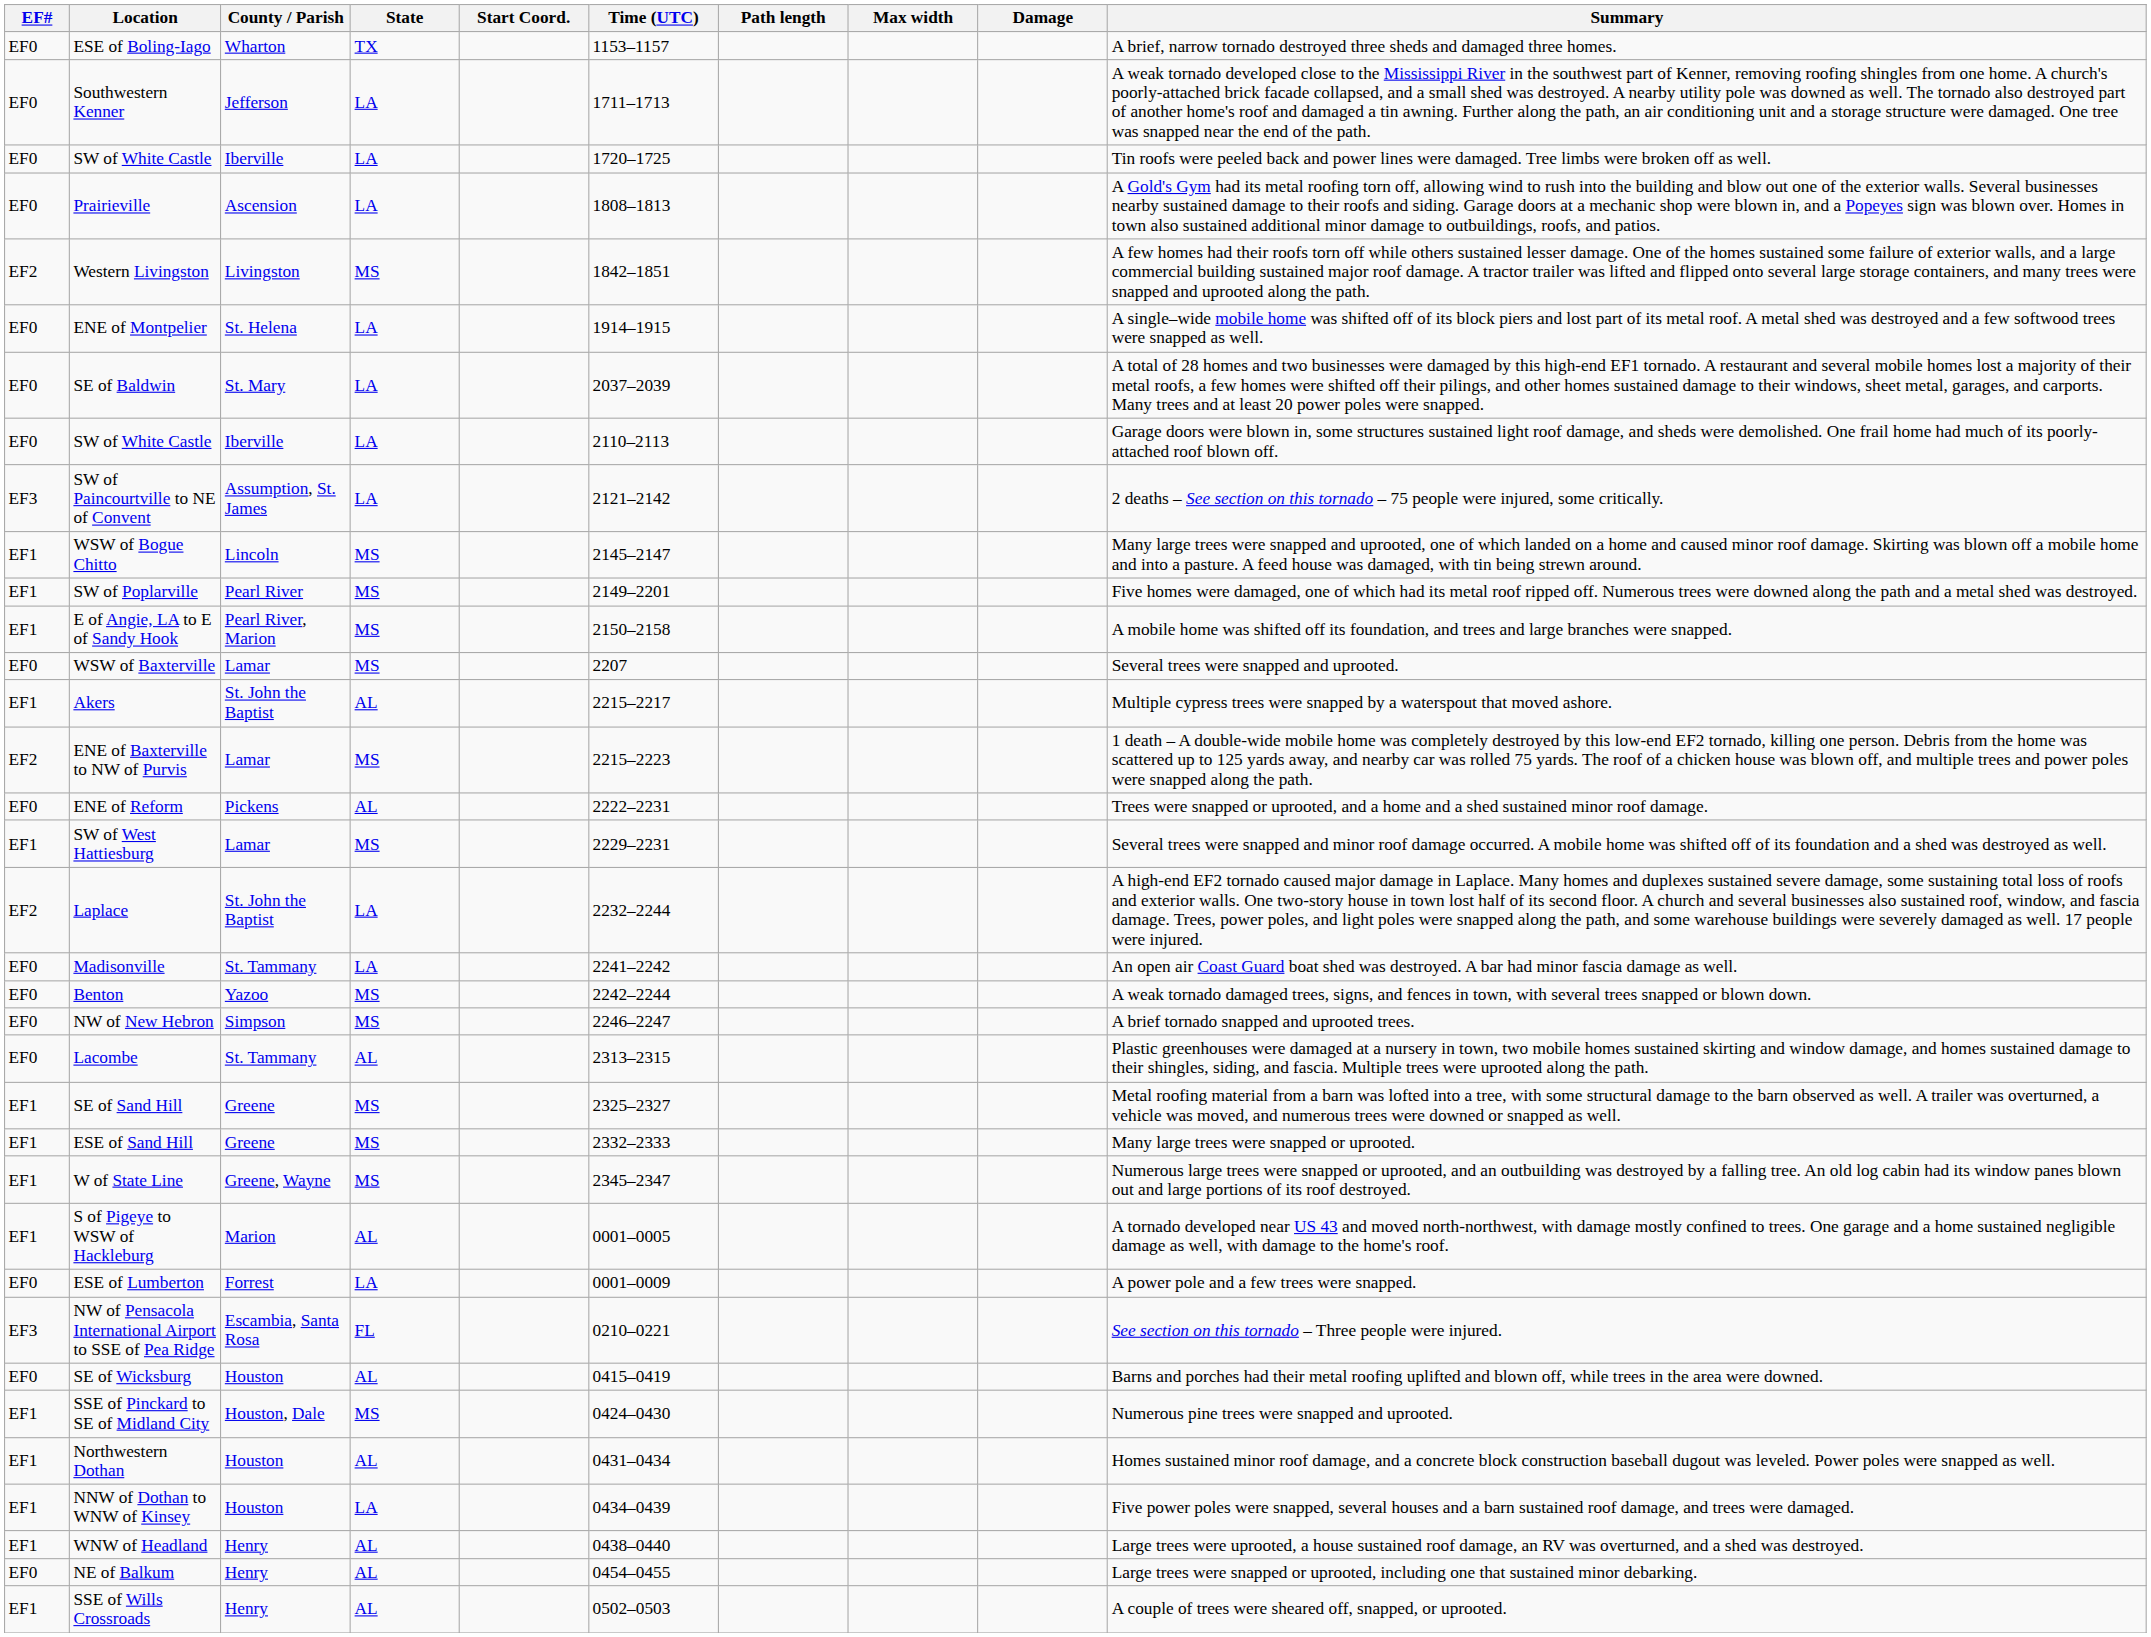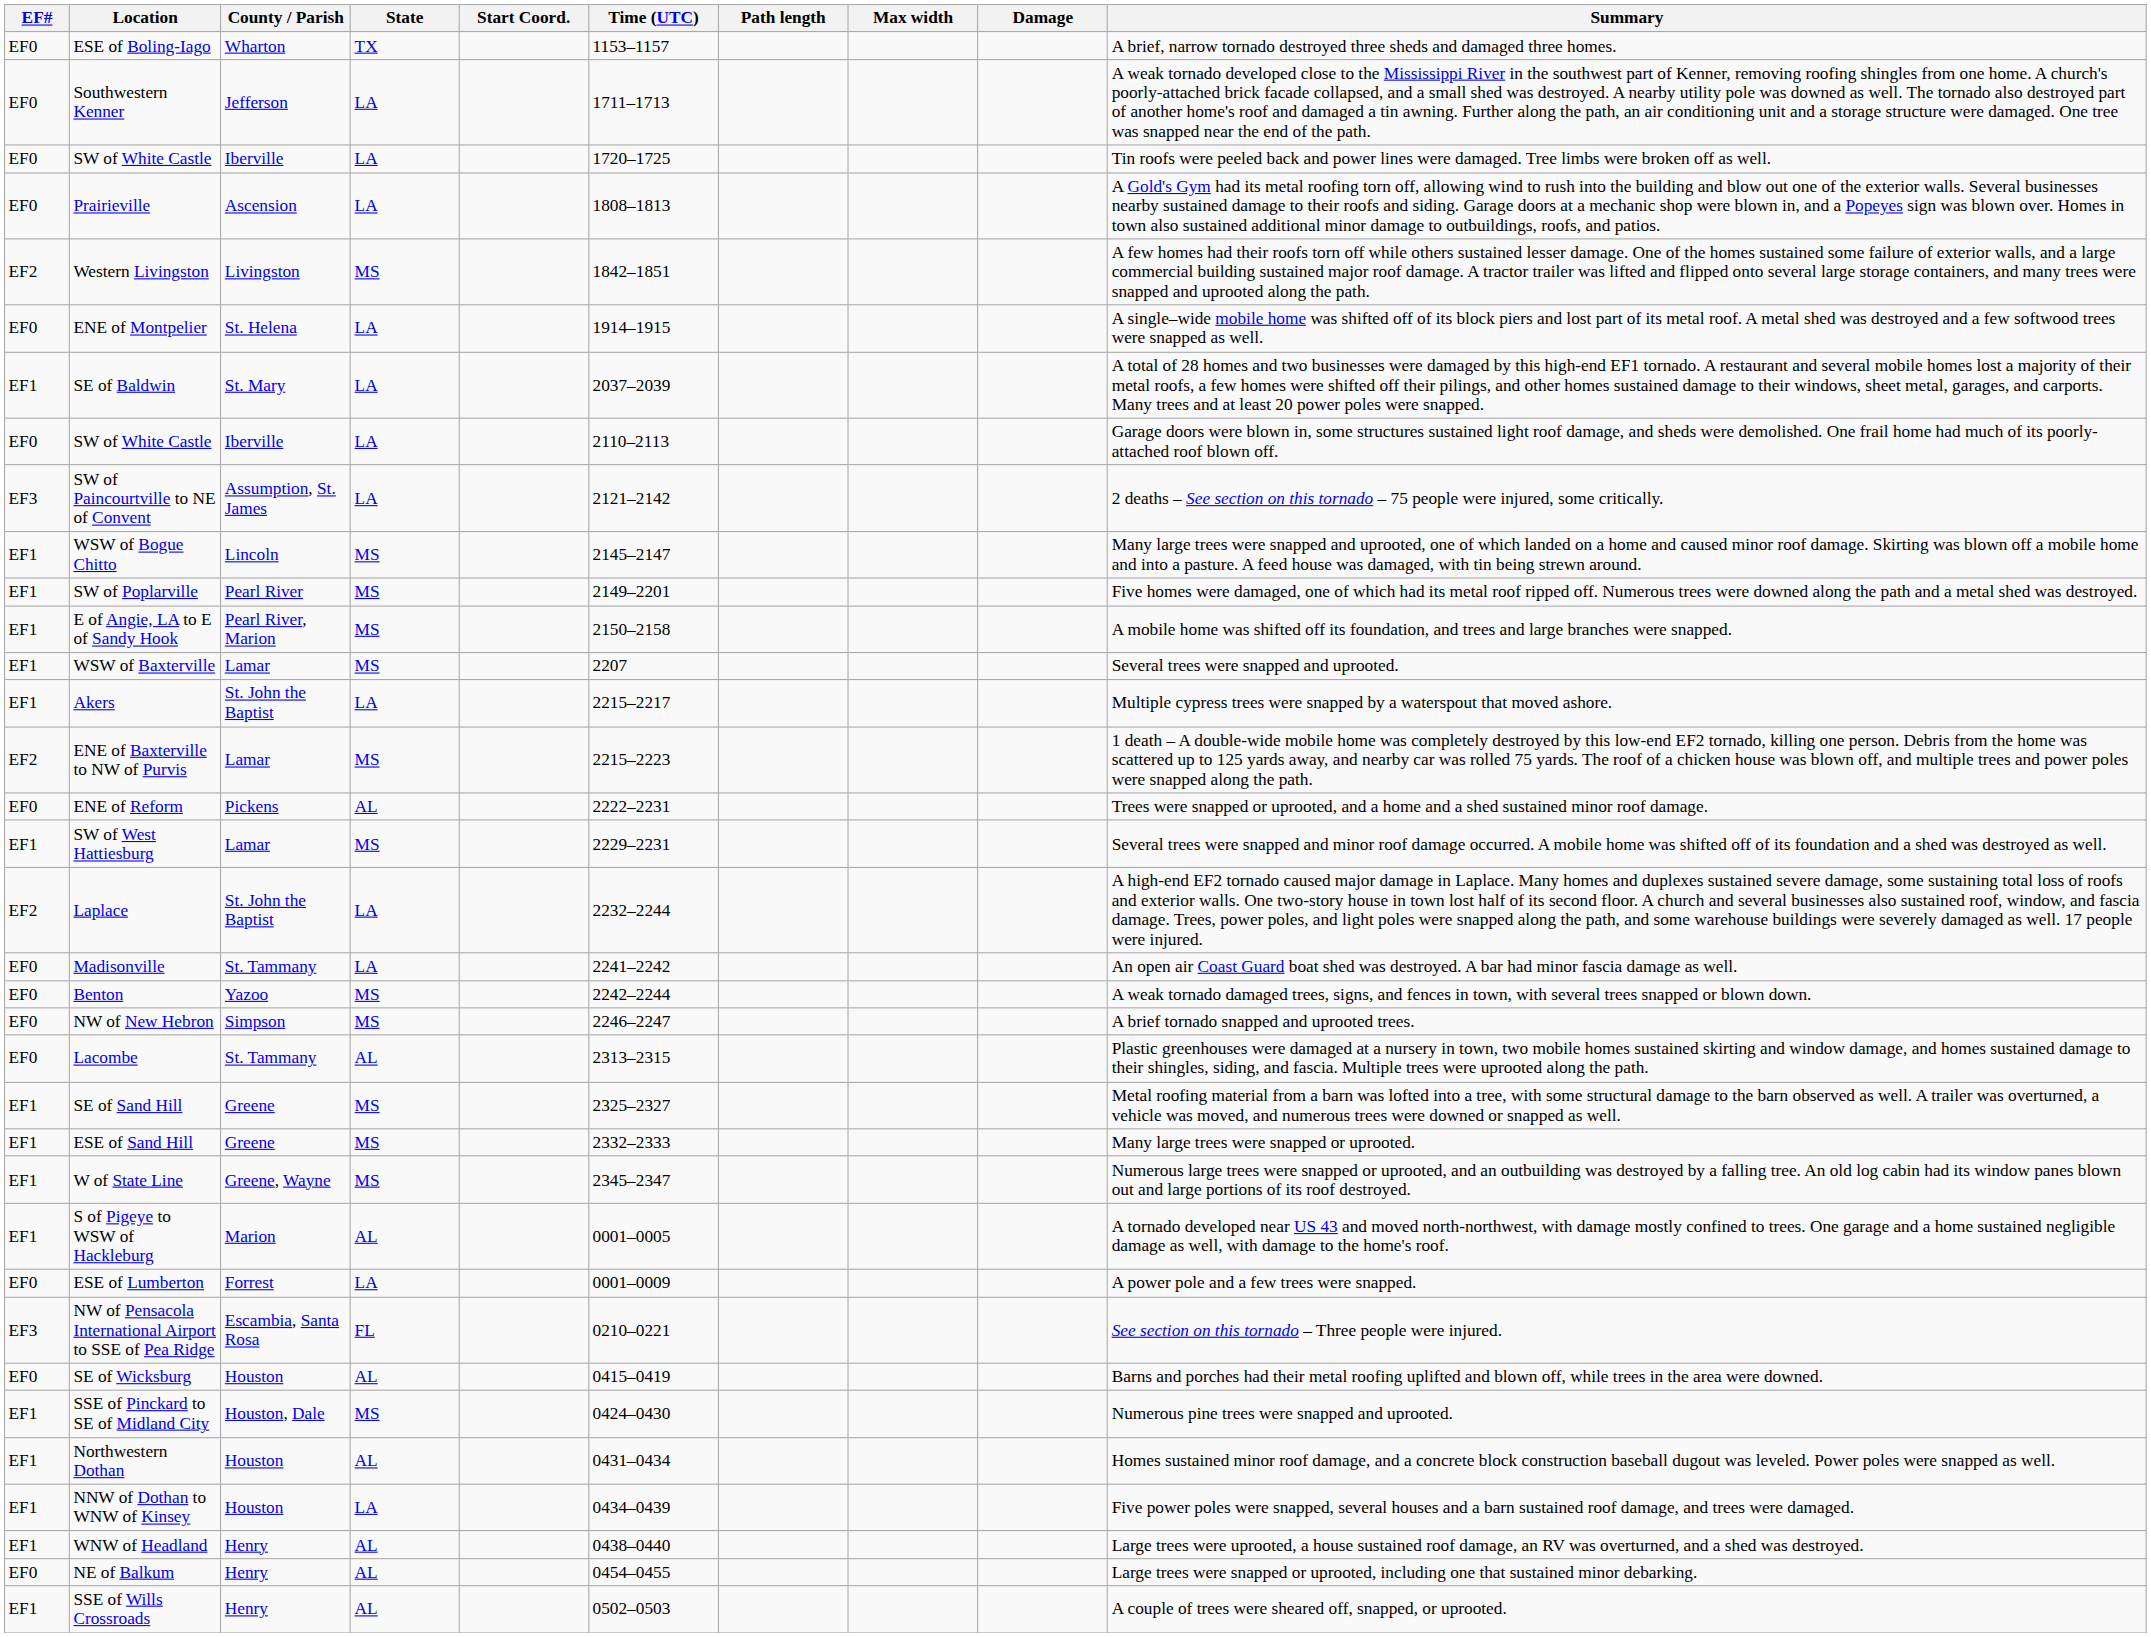(23, 384) EF0 -> (23, 384) EF1
(23, 666) EF0 -> (23, 666) EF1
(366, 703) AL -> (366, 703) LA
